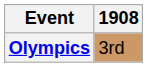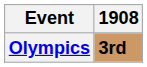(112, 47) normal -> (113, 47) bold
